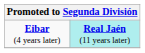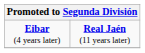(105, 34) paleturquoise background -> (105, 34) no background
